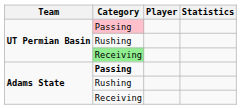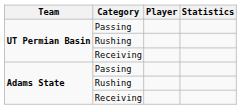(113, 26) pink background -> (113, 26) no background
(118, 55) lightgreen background -> (118, 55) no background
(113, 69) bold -> (113, 69) normal
